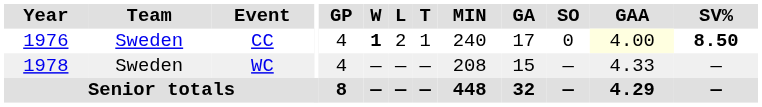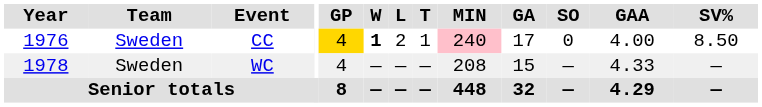(341, 41) no background -> (341, 41) gold background
(470, 41) no background -> (470, 41) pink background
(632, 41) lightyellow background -> (632, 41) no background
(716, 41) bold -> (716, 41) normal
